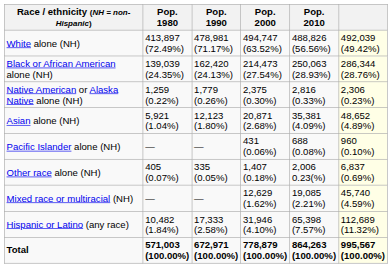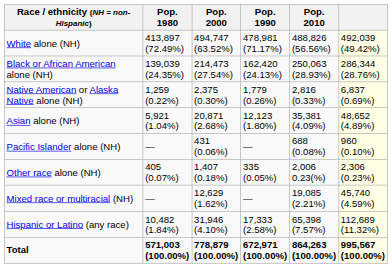columns swapped: (216, 17) <-> (265, 17)
(358, 95) 2,306 (0.23%) -> (358, 95) 6,837 (0.69%)
(358, 173) 6,837 (0.69%) -> (358, 173) 2,306 (0.23%)
